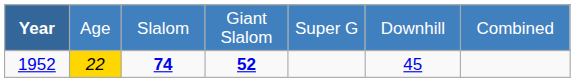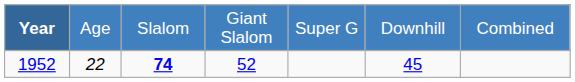(95, 64) gold background -> (95, 64) no background
(246, 64) bold -> (246, 64) normal
